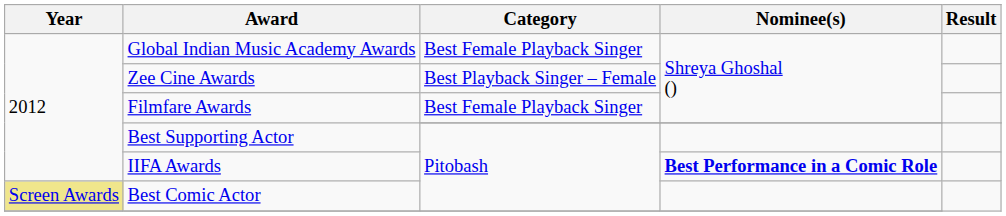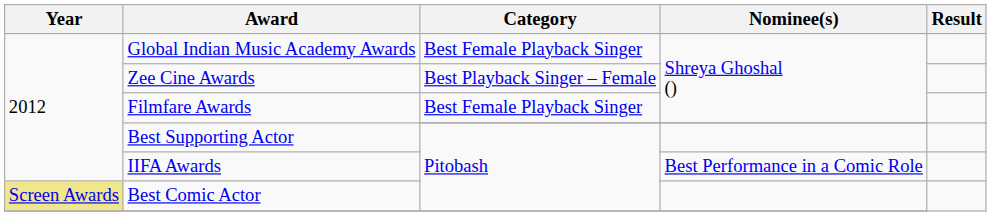(801, 166) bold -> (794, 166) normal
